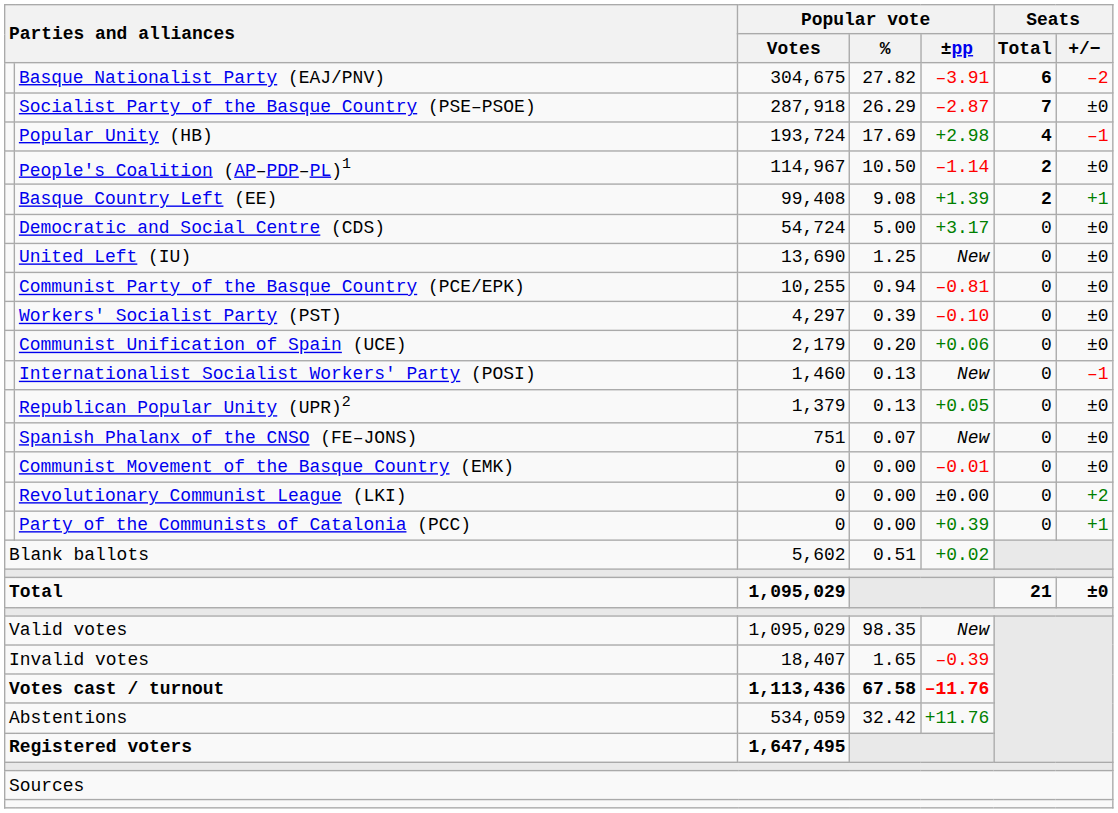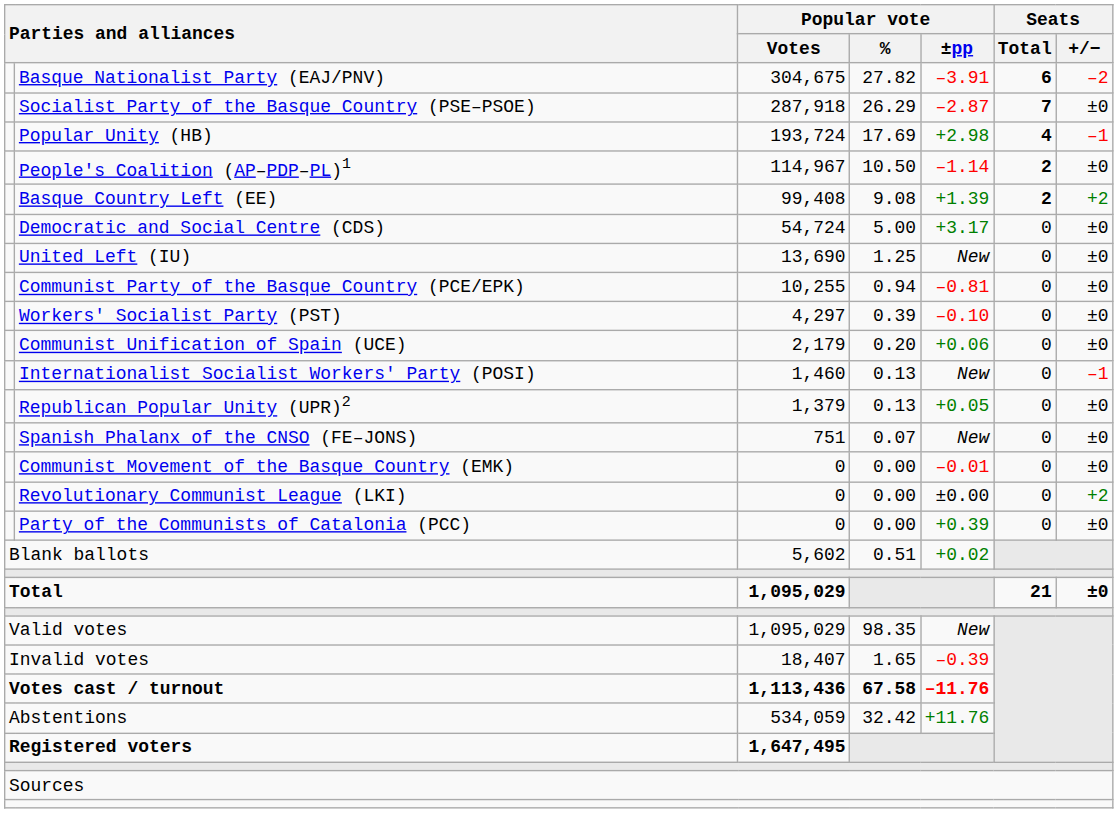(1098, 199) +1 -> (1098, 199) +2
(1098, 526) +1 -> (1098, 526) ±0
